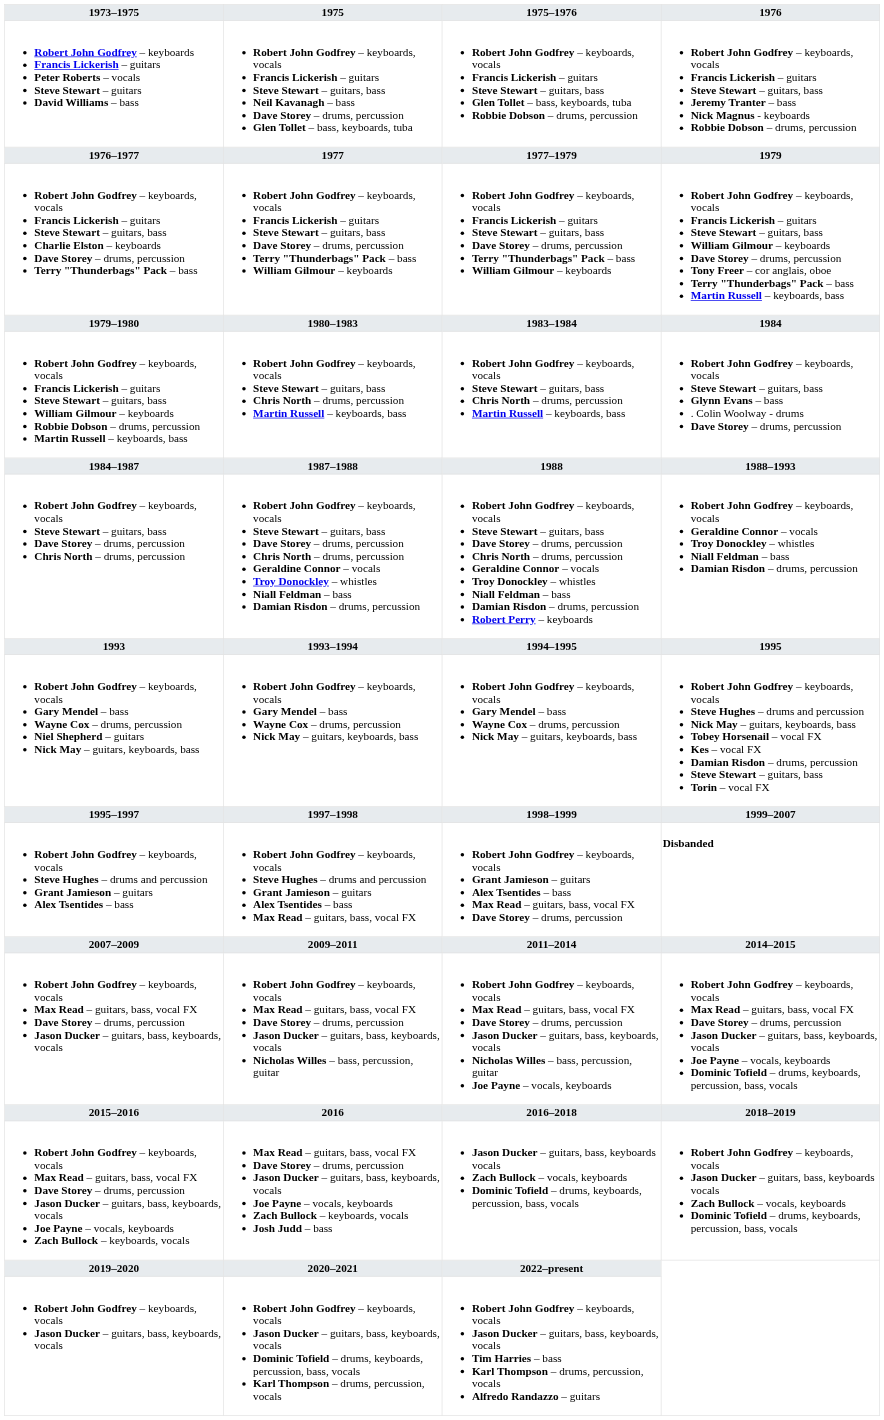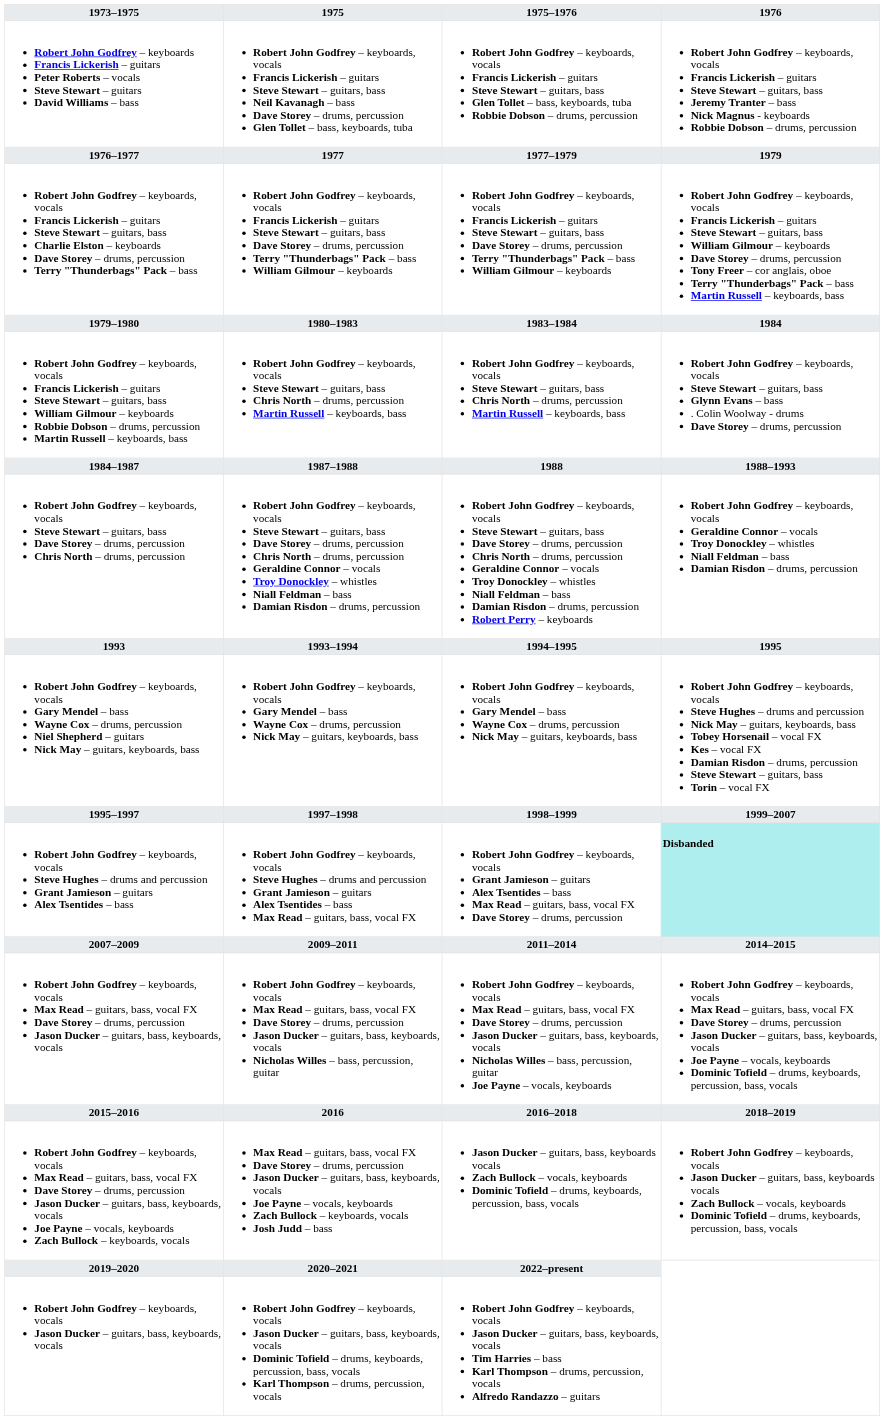(688, 843) no background -> (688, 843) paleturquoise background
